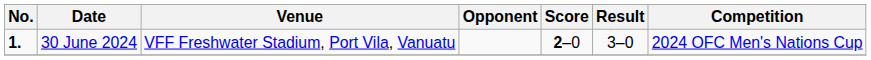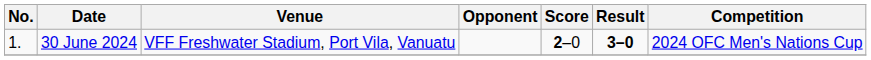(15, 42) bold -> (15, 42) normal
(620, 42) normal -> (620, 42) bold
